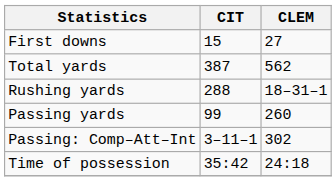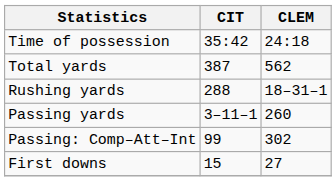rows swapped: (57, 42) <-> (89, 164)
(213, 115) 99 -> (231, 115) 3–11–1
(231, 140) 3–11–1 -> (213, 140) 99
